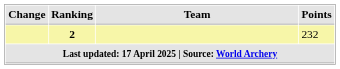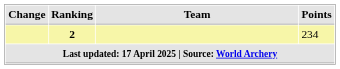(310, 34) 232 -> (310, 34) 234
